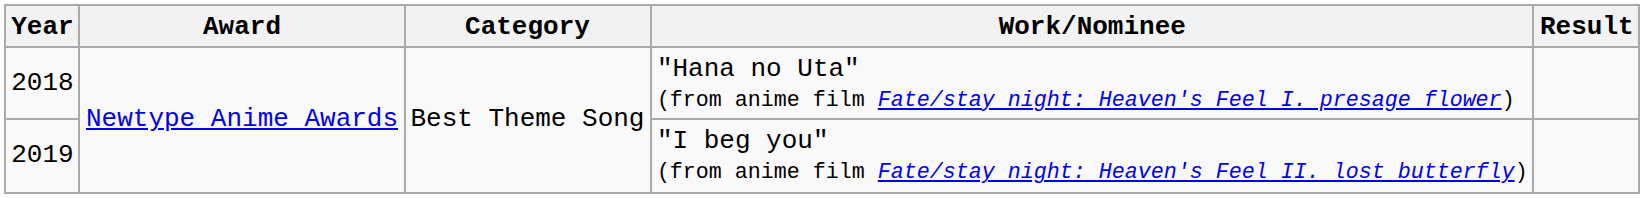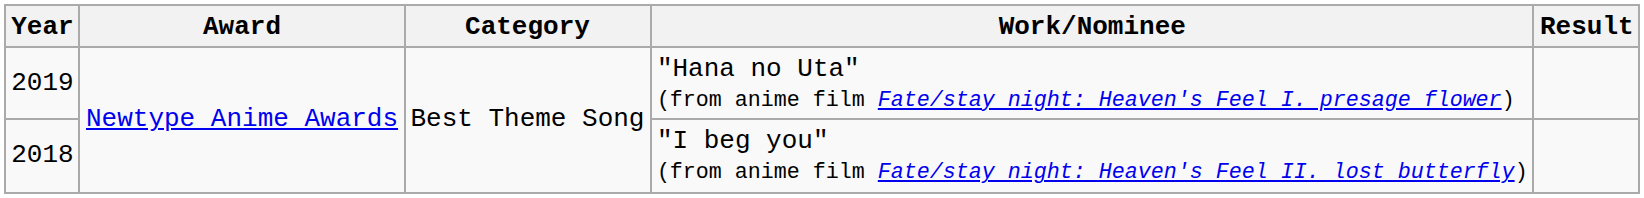(42, 84) 2018 -> (42, 84) 2019
(42, 156) 2019 -> (42, 156) 2018
